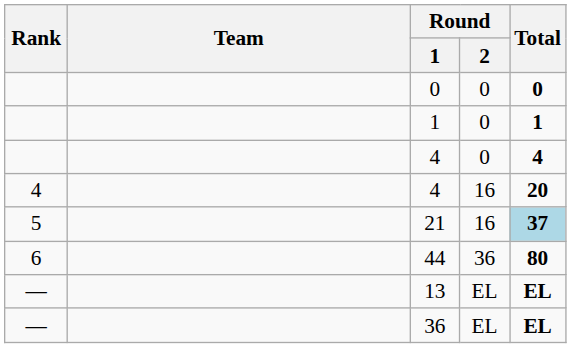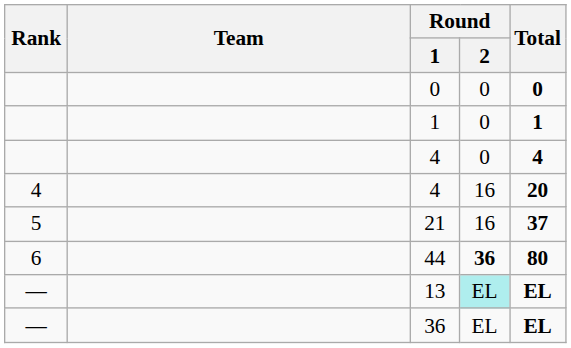(538, 223) lightblue background -> (538, 223) no background
(485, 257) normal -> (485, 257) bold
(485, 291) no background -> (485, 291) paleturquoise background
